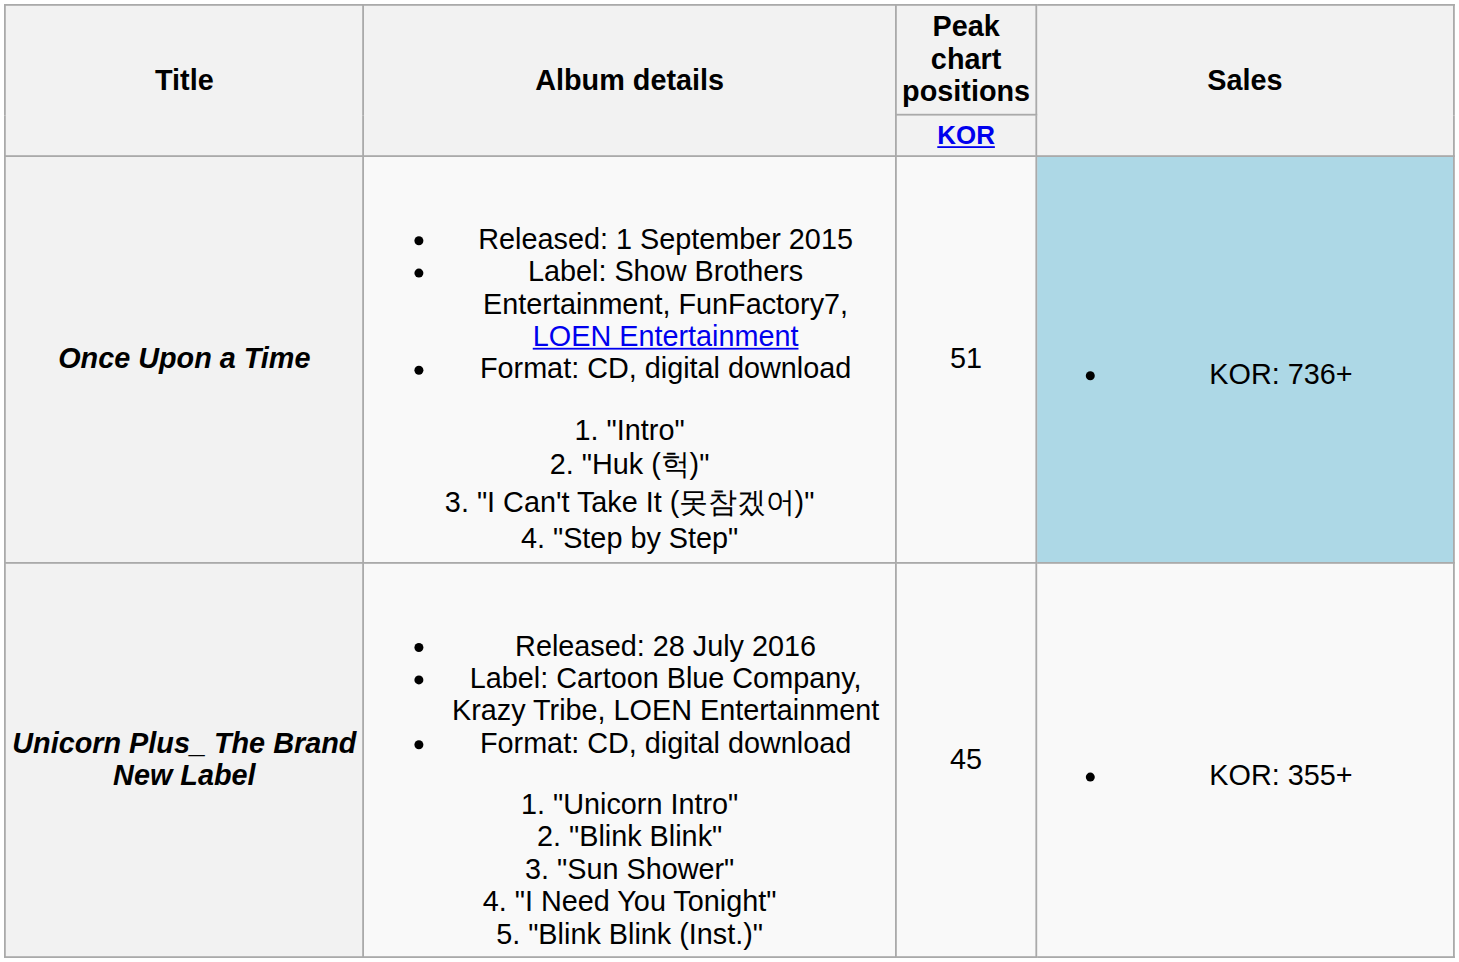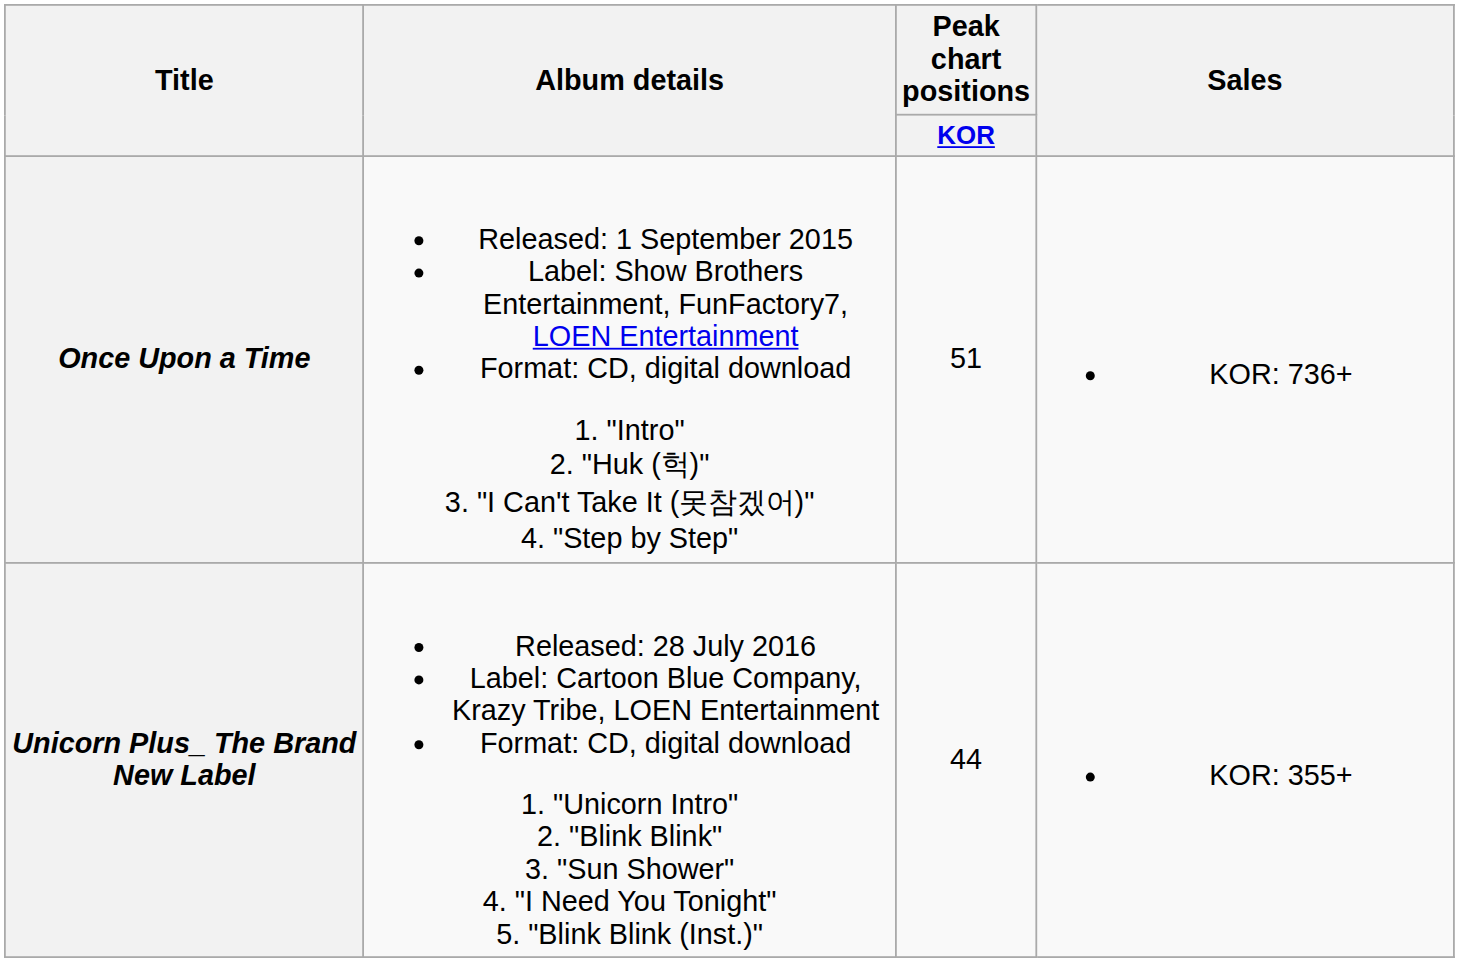(1245, 375) lightblue background -> (1245, 375) no background
(966, 759) 45 -> (966, 759) 44
